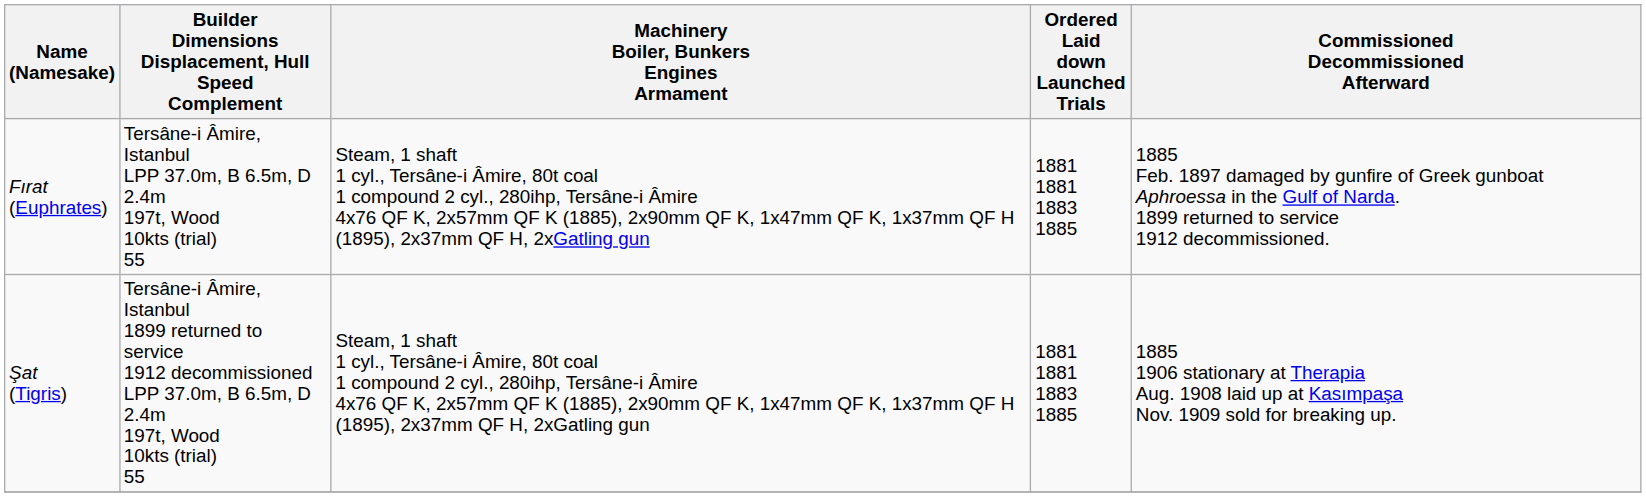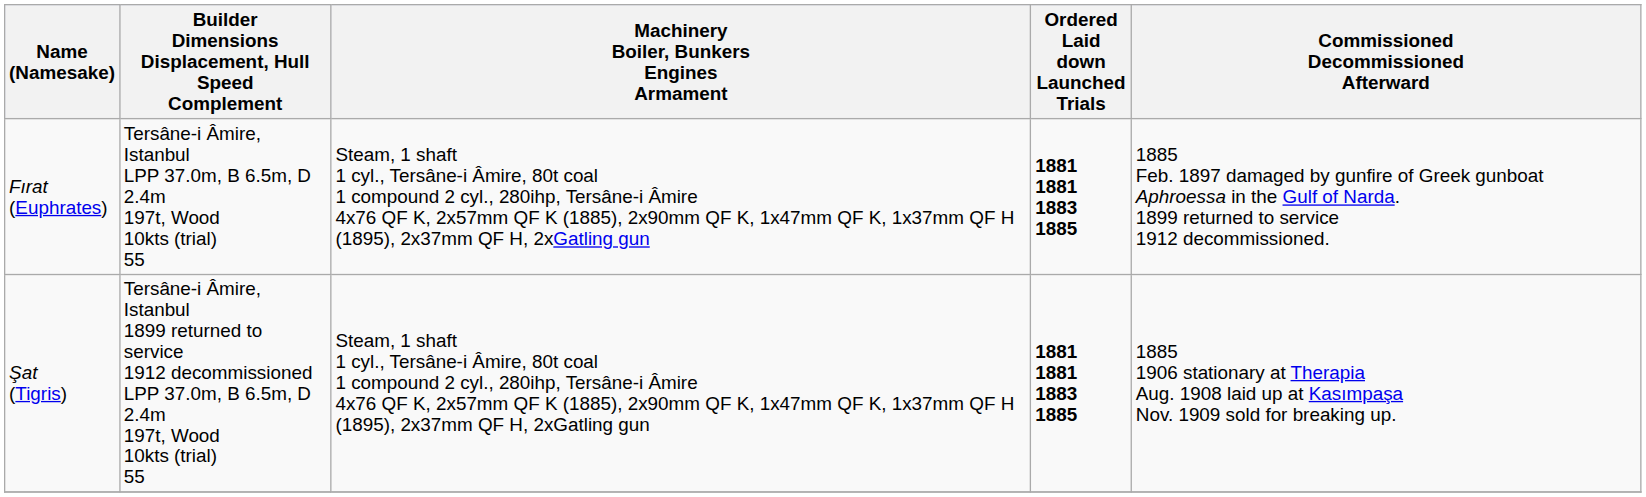(1056, 196) normal -> (1056, 196) bold
(1056, 383) normal -> (1056, 383) bold
